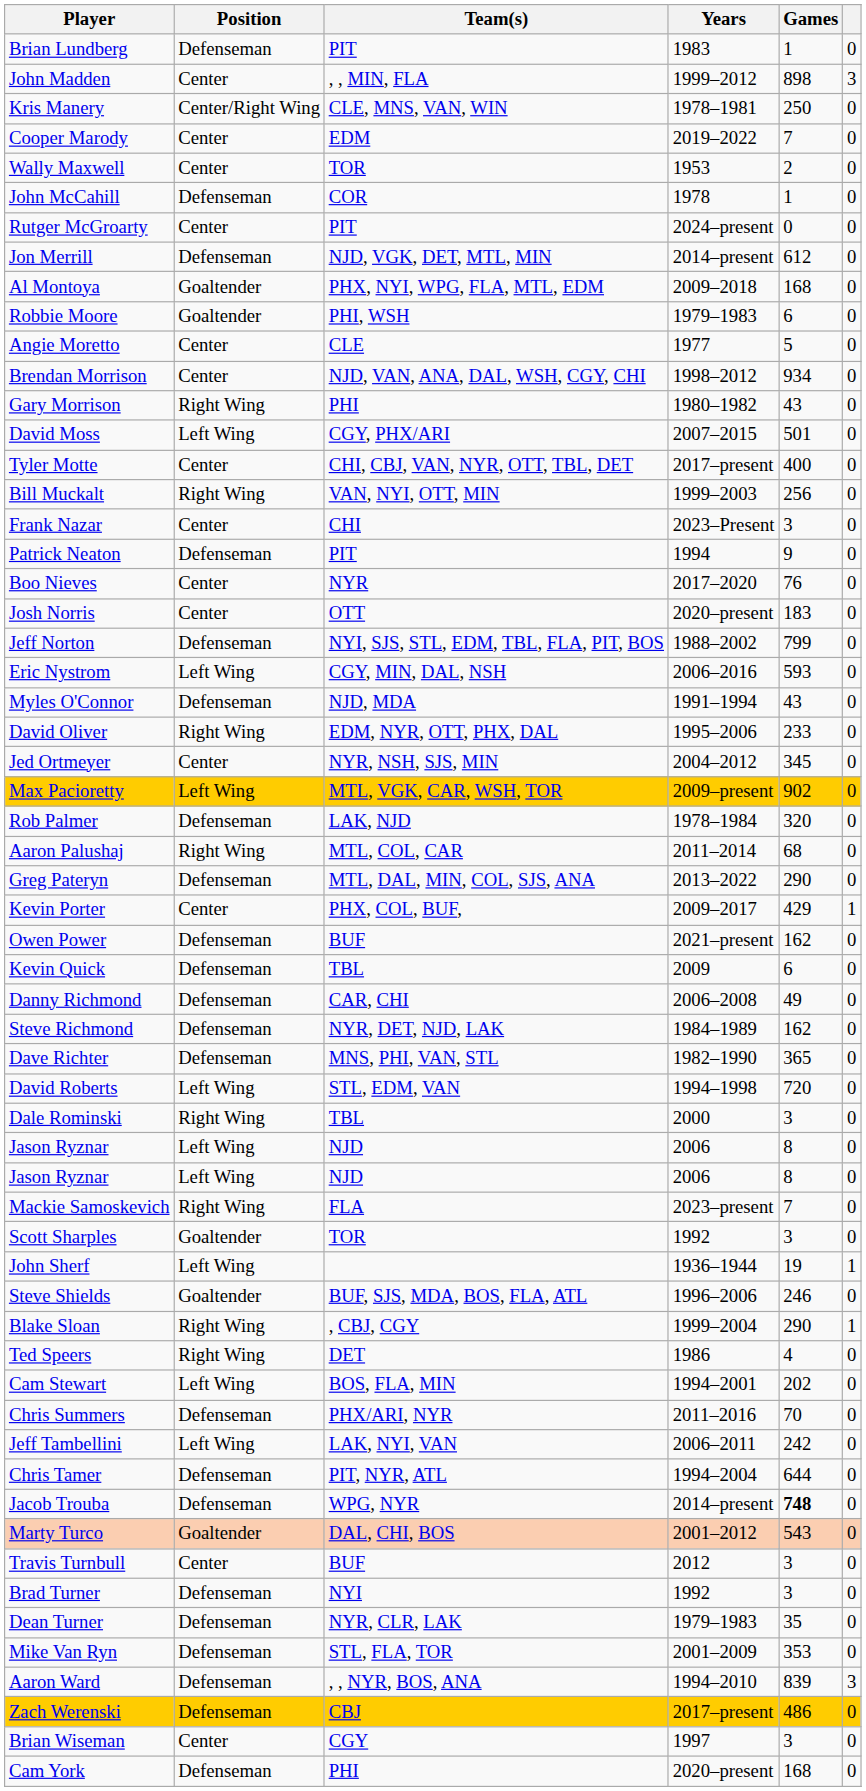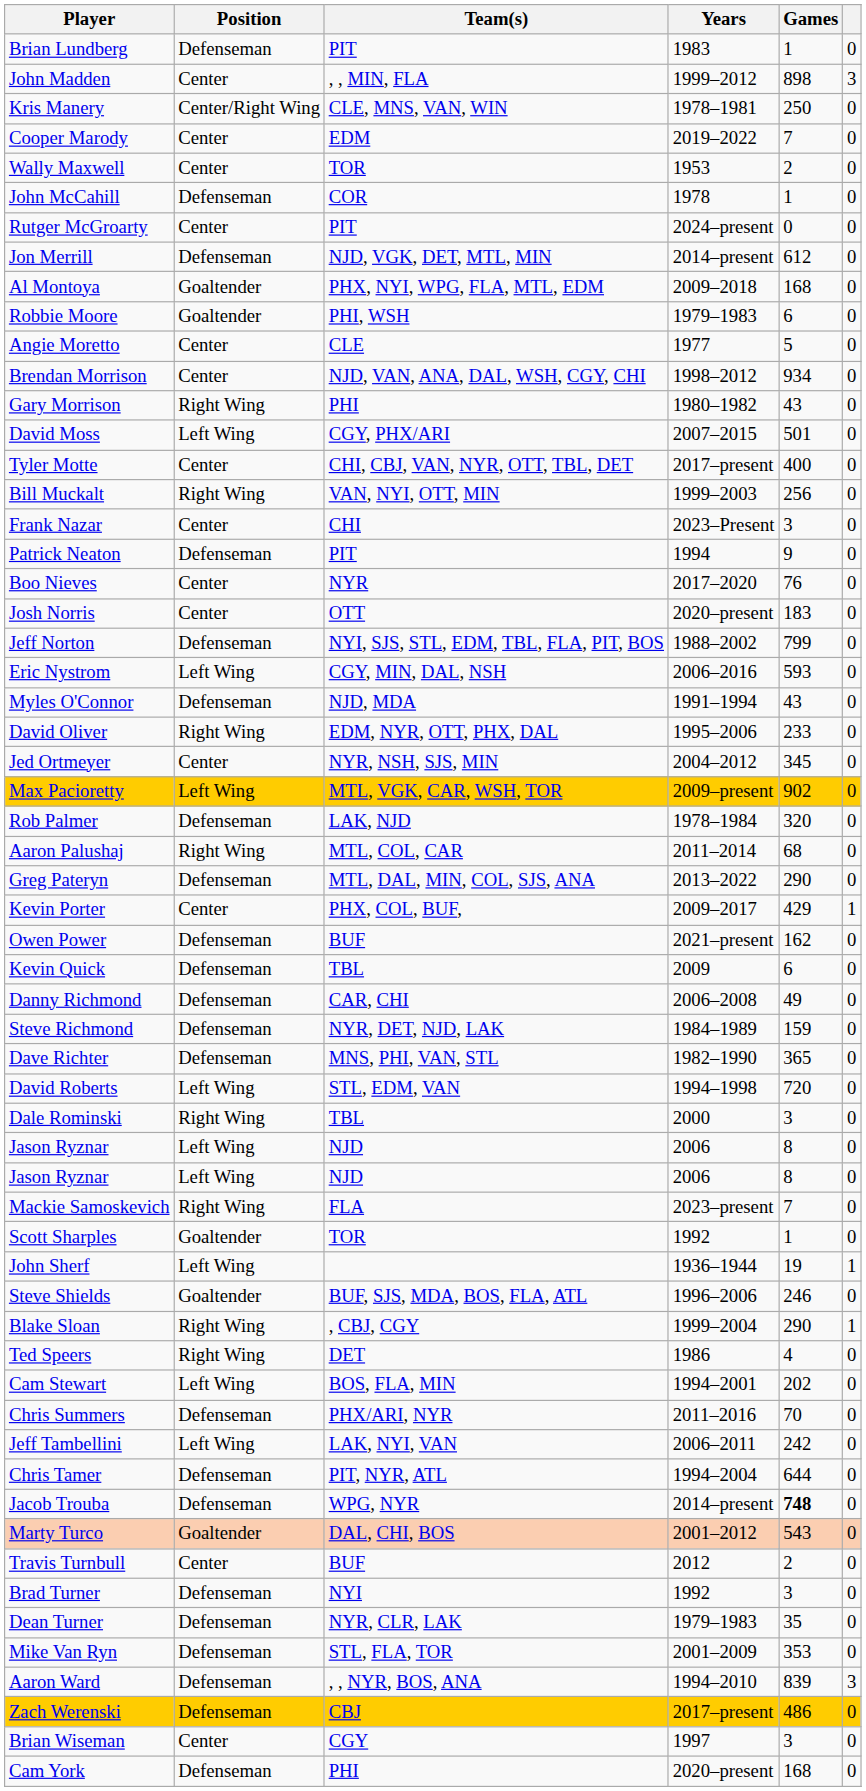(797, 1028) 162 -> (797, 1028) 159
(788, 1236) 3 -> (788, 1236) 1
(788, 1563) 3 -> (788, 1563) 2
